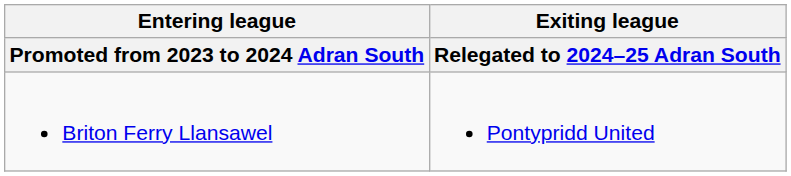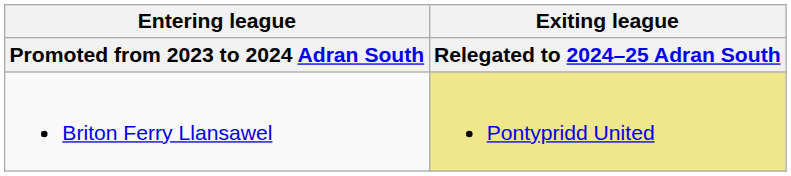(607, 133) no background -> (607, 133) khaki background
